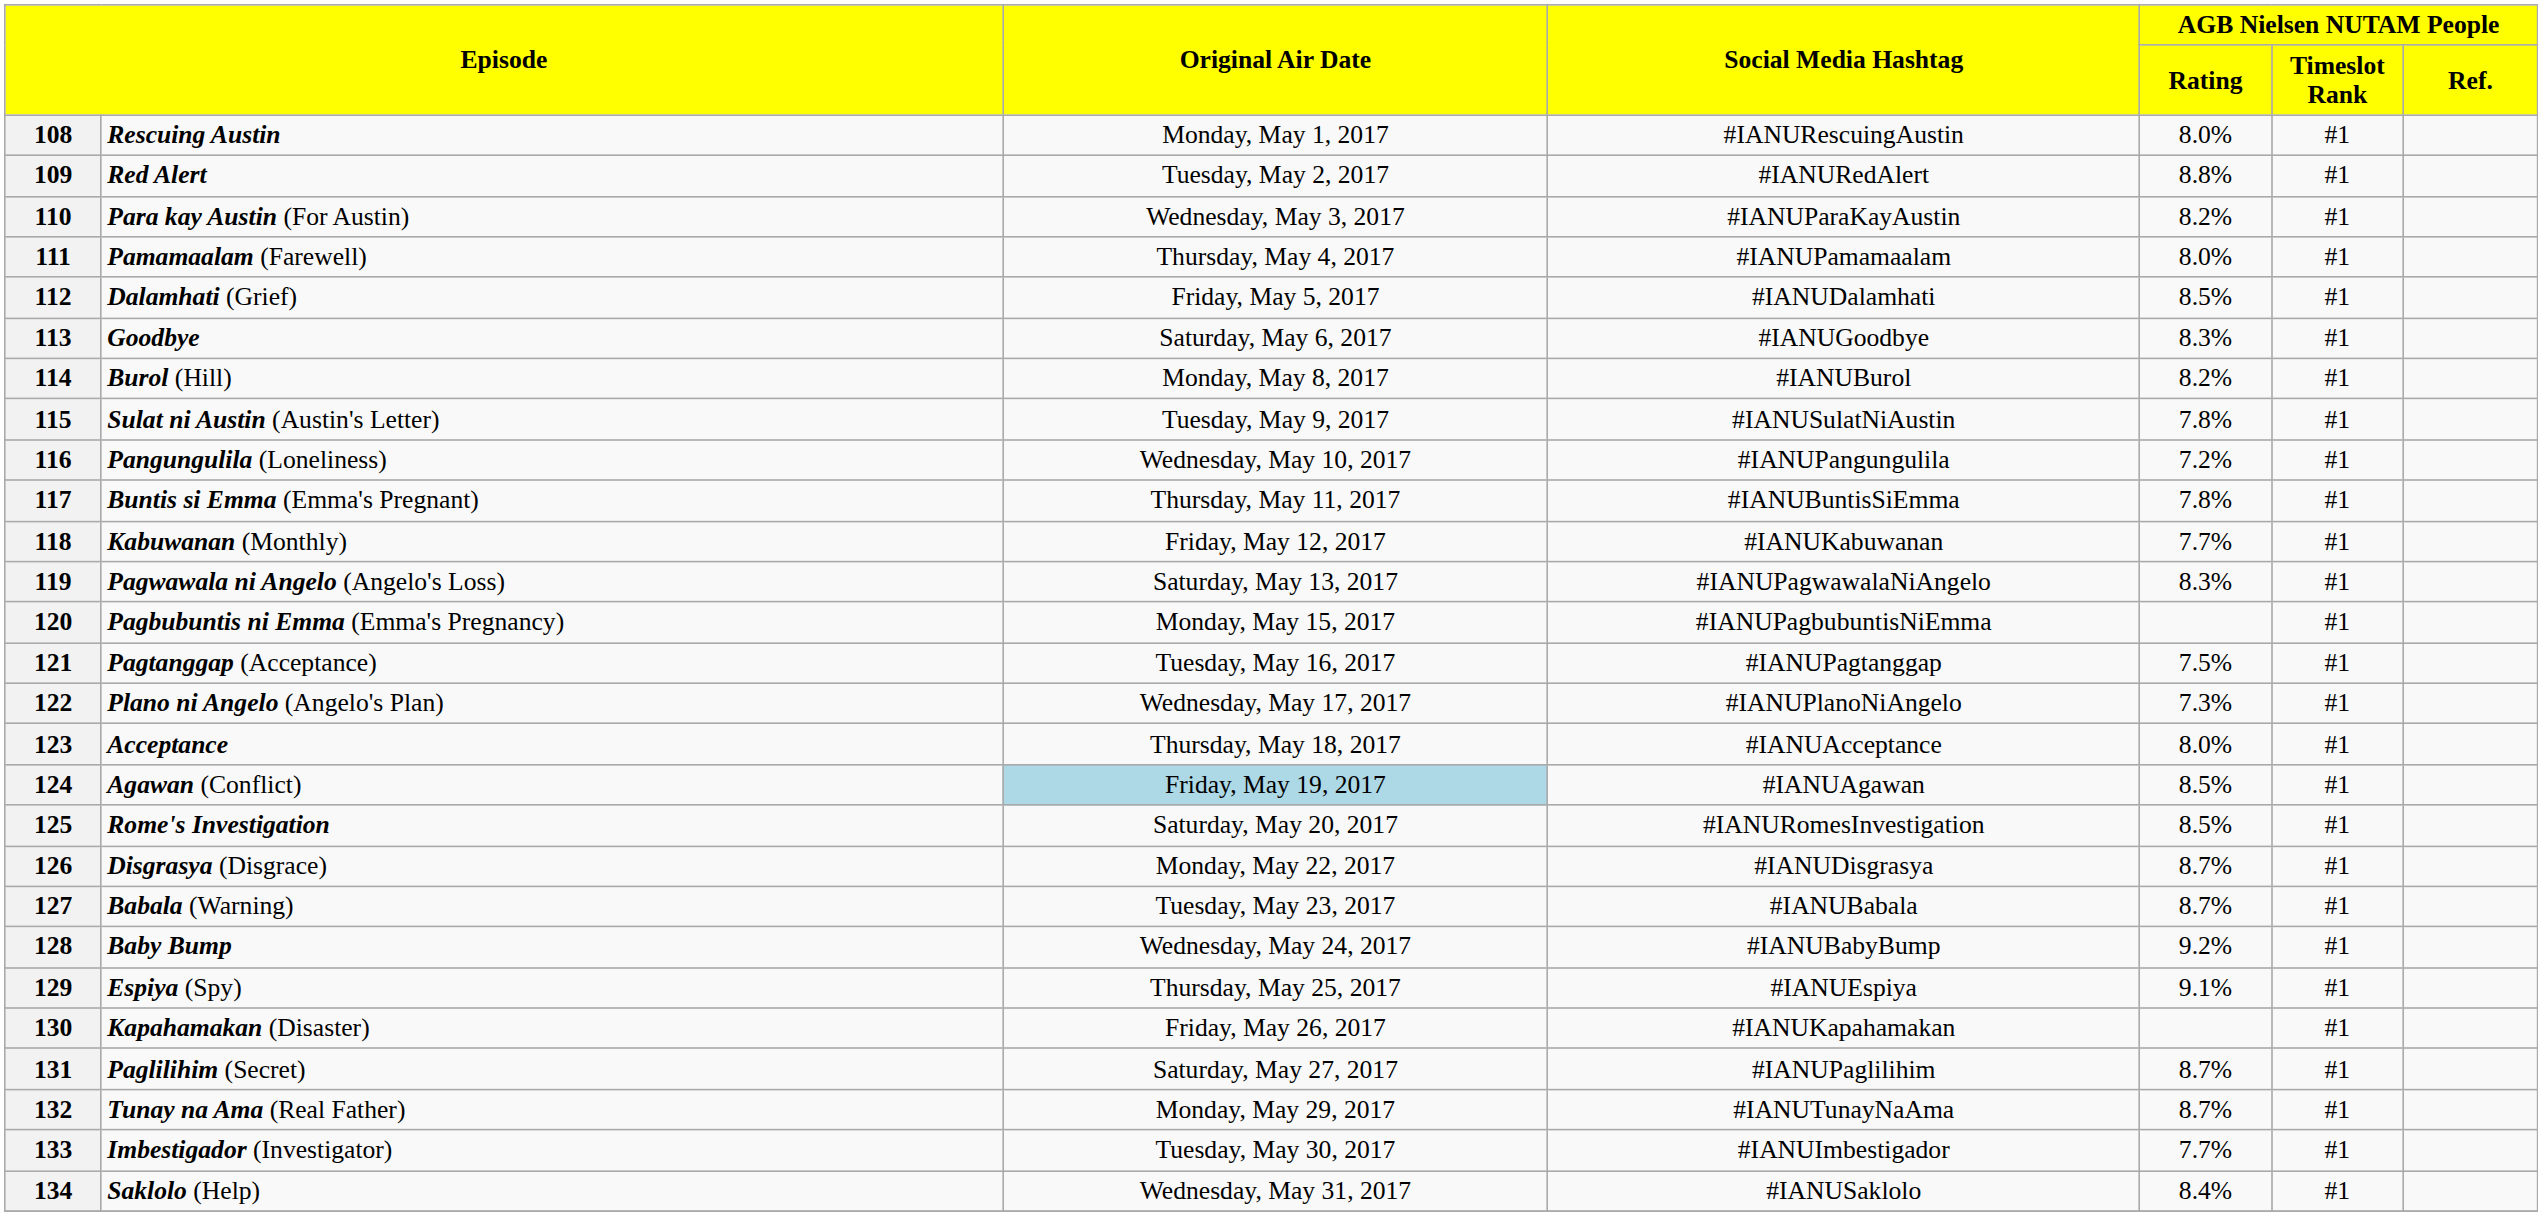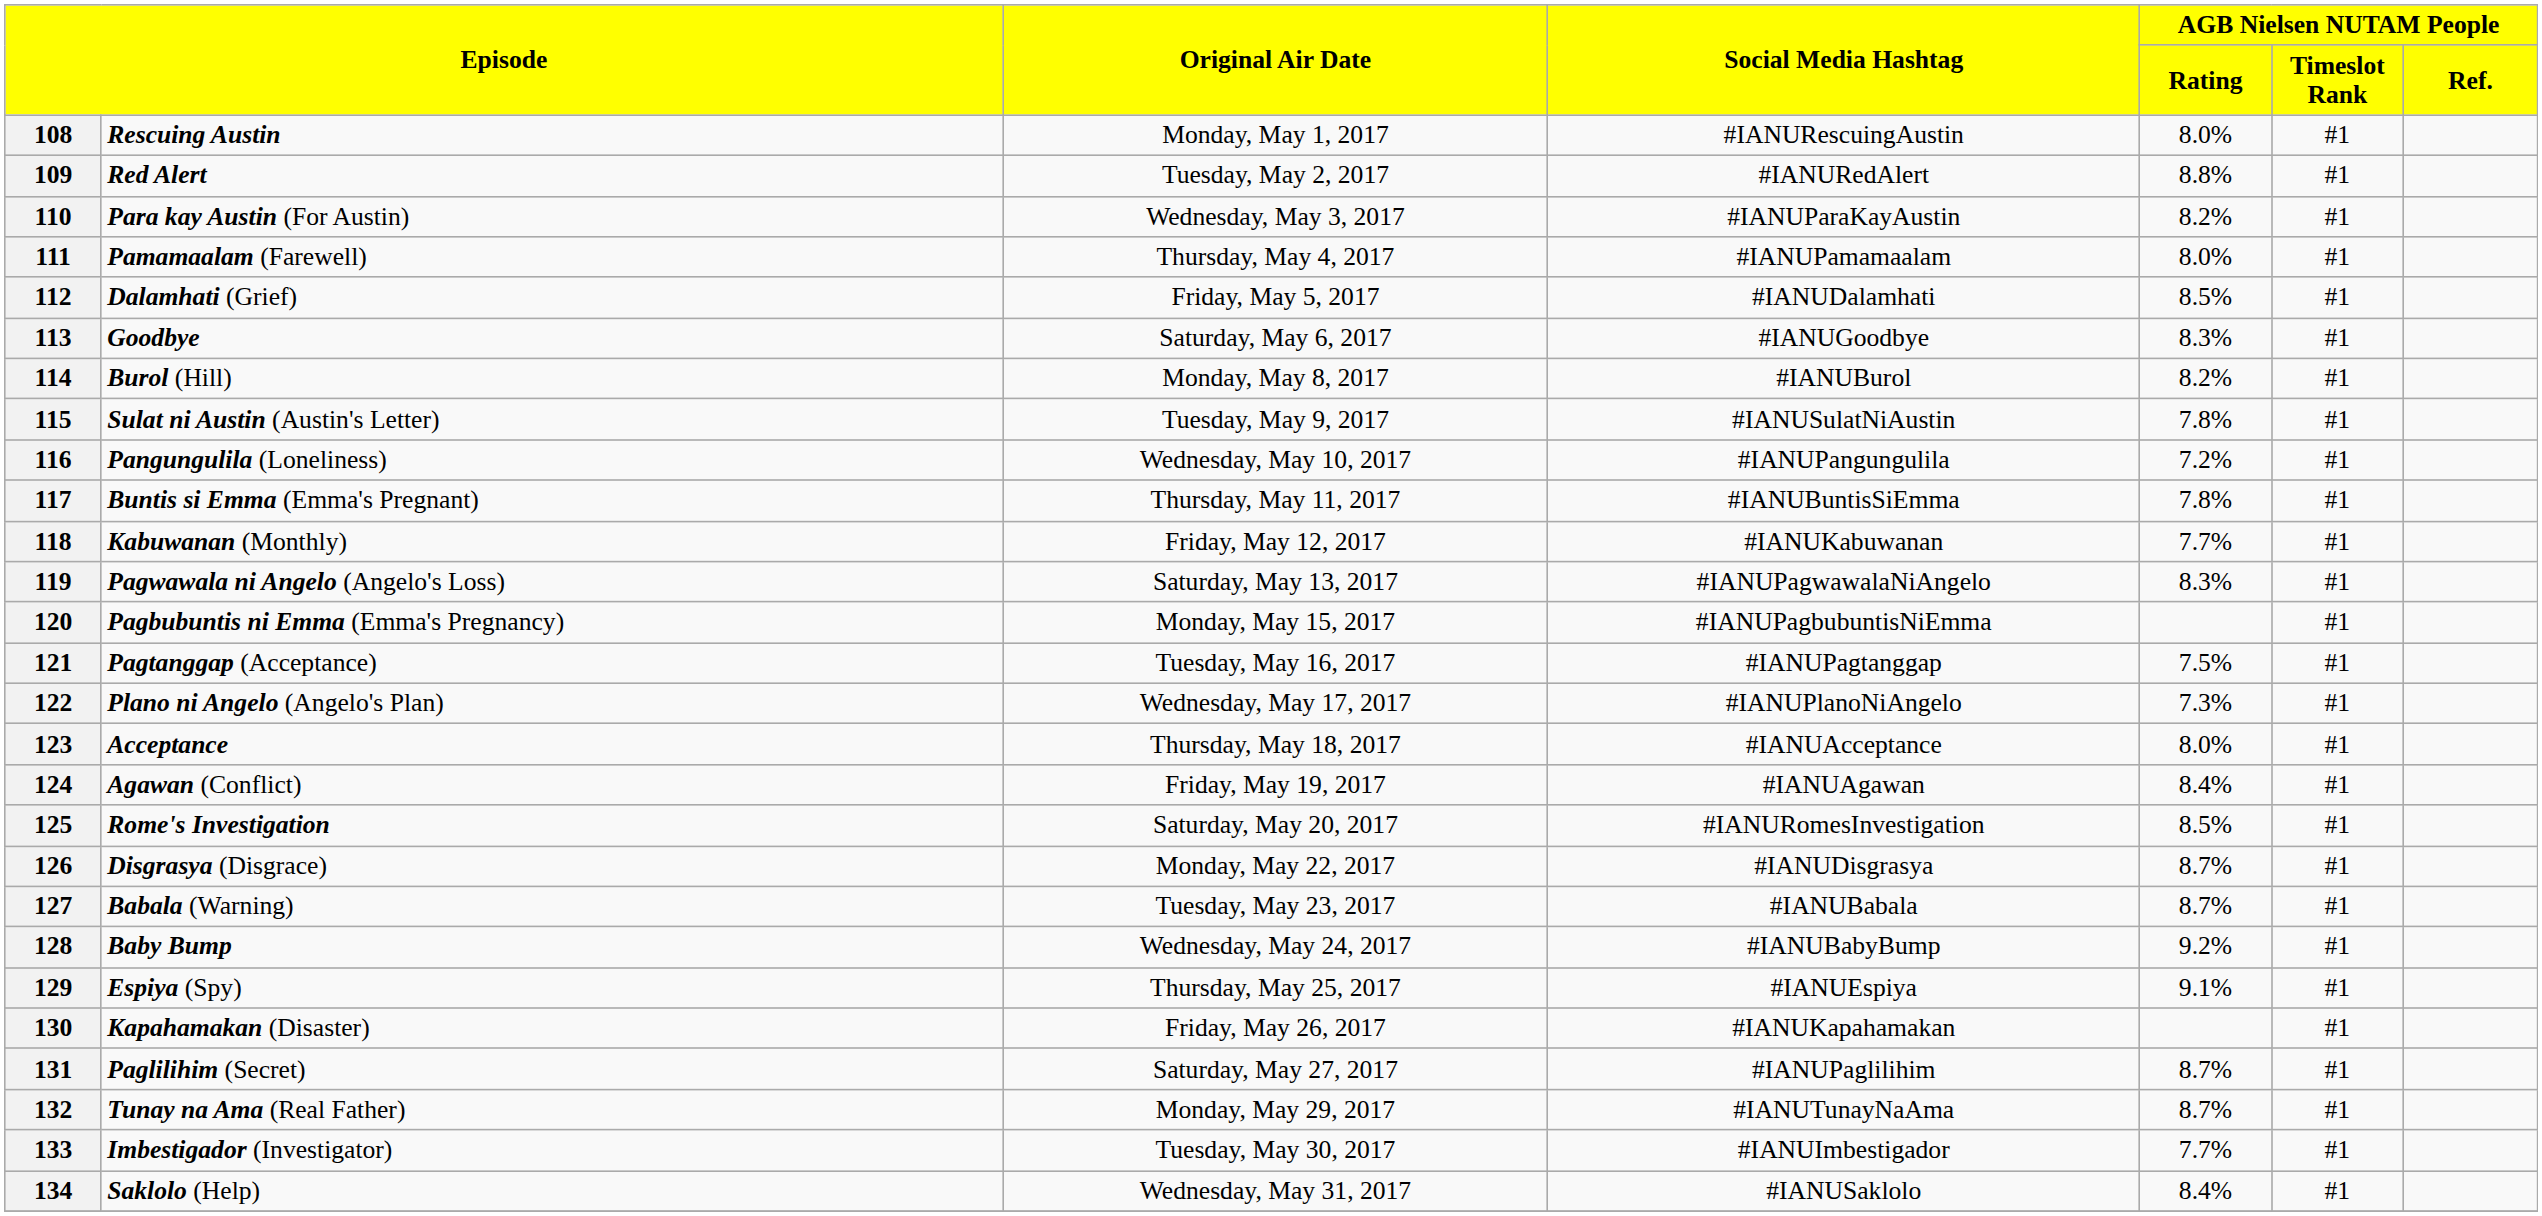(1275, 784) lightblue background -> (1275, 784) no background
(2206, 784) 8.5% -> (2206, 784) 8.4%
